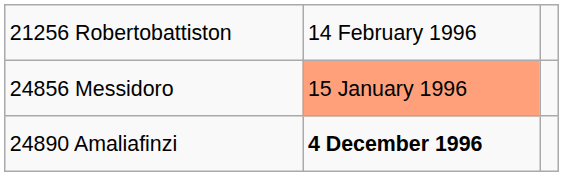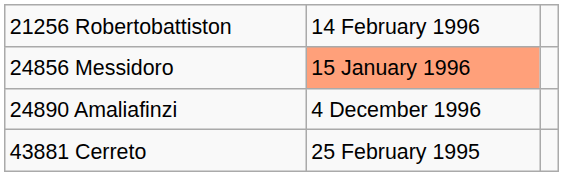(395, 144) bold -> (396, 109) normal
+ row: (78, 151)
